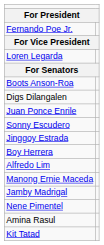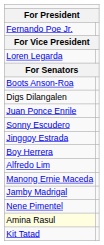(31, 220) no background -> (31, 220) lightyellow background
